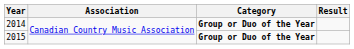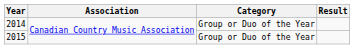(257, 24) bold -> (257, 24) normal
(257, 37) bold -> (257, 37) normal
